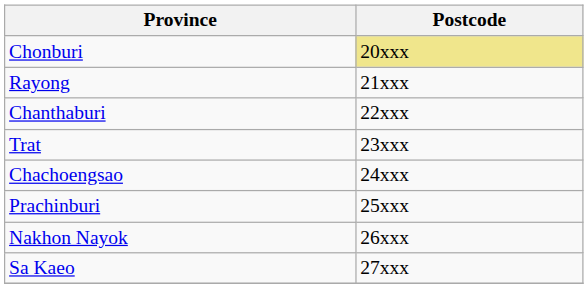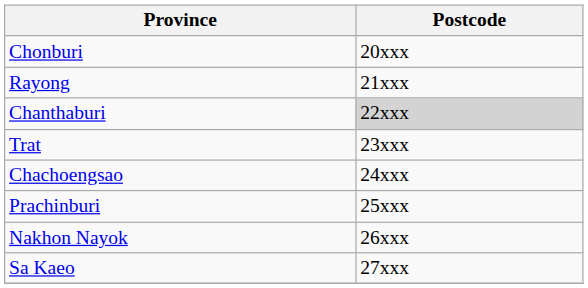(385, 51) khaki background -> (385, 51) no background
(385, 113) no background -> (385, 113) lightgrey background
